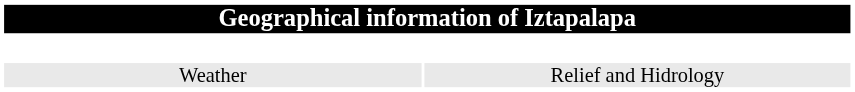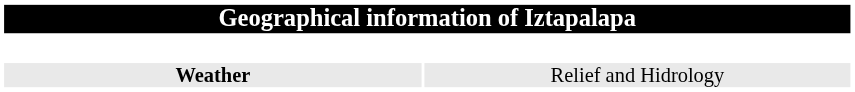(213, 74) normal -> (213, 74) bold
